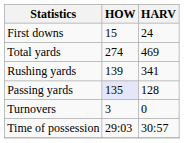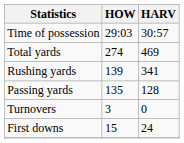rows swapped: (35, 33) <-> (53, 128)
(114, 90) lavender background -> (114, 90) no background
